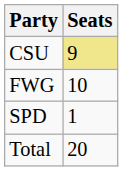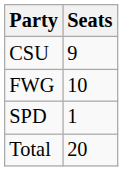(72, 52) khaki background -> (72, 52) no background
